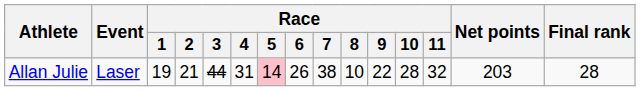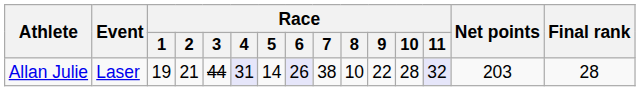(244, 72) no background -> (244, 72) lavender background
(272, 72) pink background -> (272, 72) no background
(299, 72) no background -> (299, 72) lavender background
(437, 72) no background -> (437, 72) lavender background
